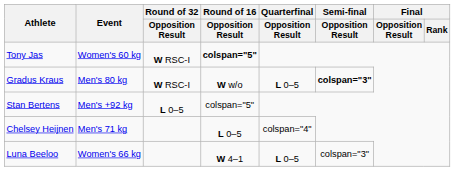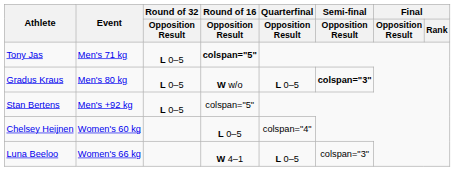(109, 55) Women's 60 kg -> (103, 55) Men's 71 kg
(172, 60) W RSC-I -> (172, 60) L 0–5
(172, 85) W RSC-I -> (172, 85) L 0–5
(103, 129) Men's 71 kg -> (109, 129) Women's 60 kg
